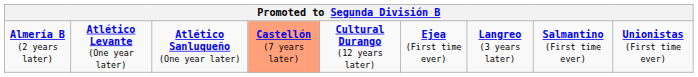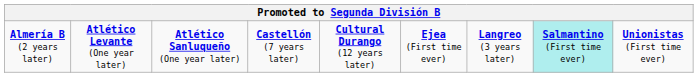(284, 47) lightsalmon background -> (284, 47) no background
(573, 47) no background -> (573, 47) paleturquoise background
